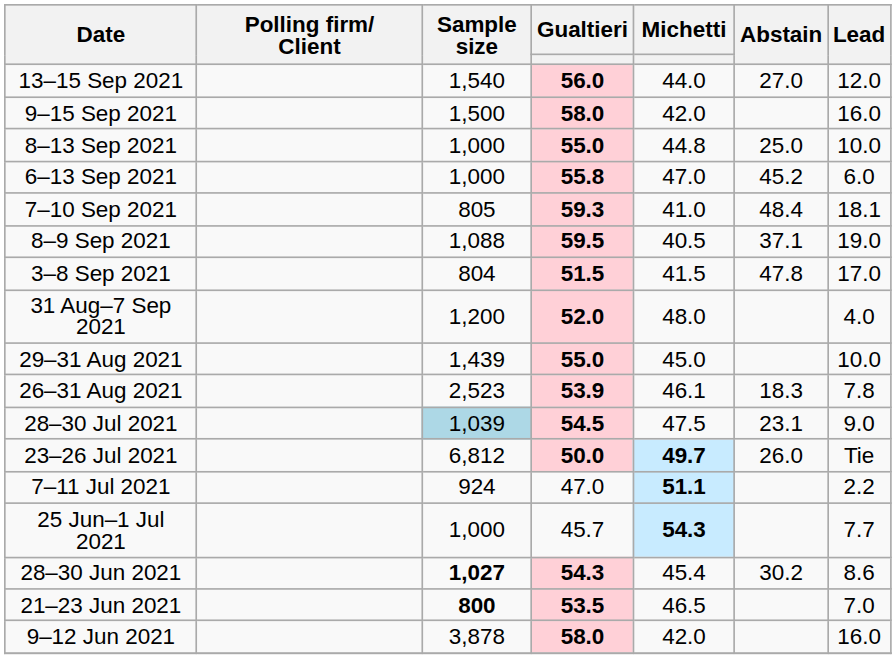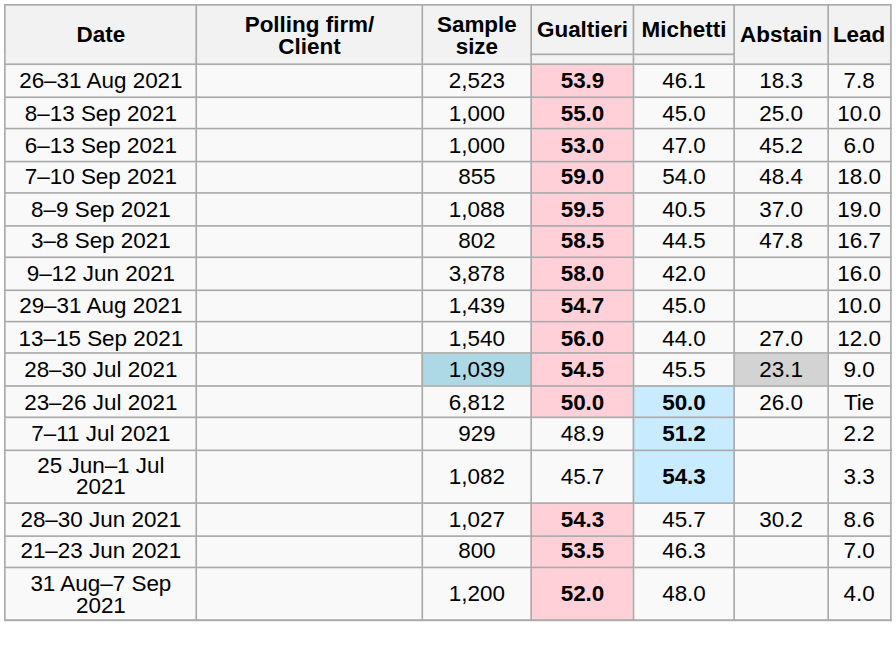rows swapped: (101, 81) <-> (101, 391)
- row: (101, 113)
(684, 145) 44.8 -> (684, 113) 45.0
(583, 177) 55.8 -> (583, 145) 53.0
(477, 209) 805 -> (477, 177) 855
(583, 209) 59.3 -> (583, 177) 59.0
(684, 209) 41.0 -> (684, 177) 54.0
(859, 209) 18.1 -> (859, 177) 18.0
(781, 241) 37.1 -> (781, 209) 37.0
(477, 273) 804 -> (477, 241) 802
(583, 273) 51.5 -> (583, 241) 58.5
(684, 273) 41.5 -> (684, 241) 44.5
(859, 273) 17.0 -> (859, 241) 16.7
rows swapped: (101, 316) <-> (101, 637)
(583, 359) 55.0 -> (583, 305) 54.7
(684, 423) 47.5 -> (684, 369) 45.5
(781, 423) no background -> (781, 369) lightgrey background
(684, 455) 49.7 -> (684, 401) 50.0
(477, 487) 924 -> (477, 433) 929
(583, 487) 47.0 -> (583, 433) 48.9
(684, 487) 51.1 -> (684, 433) 51.2
(477, 530) 1,000 -> (477, 476) 1,082
(859, 530) 7.7 -> (859, 476) 3.3
(477, 572) bold -> (477, 519) normal
(684, 572) 45.4 -> (684, 519) 45.7
(477, 605) bold -> (477, 551) normal
(684, 605) 46.5 -> (684, 551) 46.3
